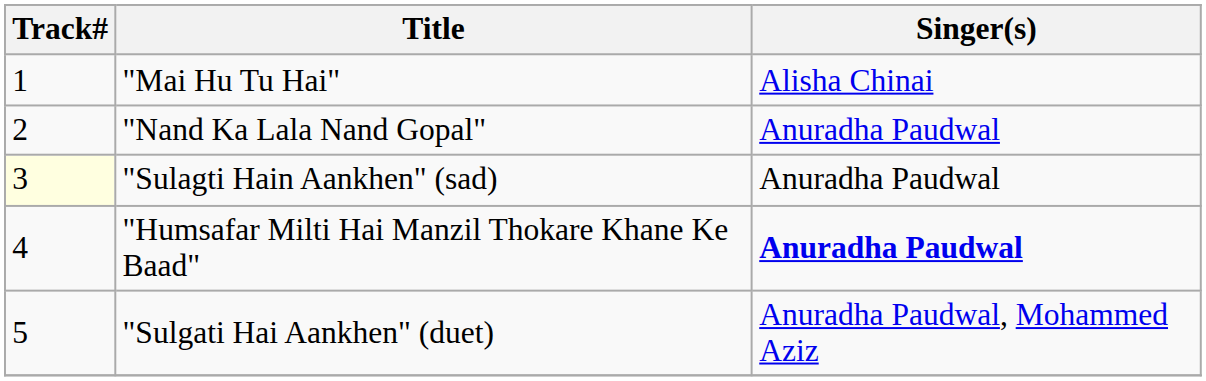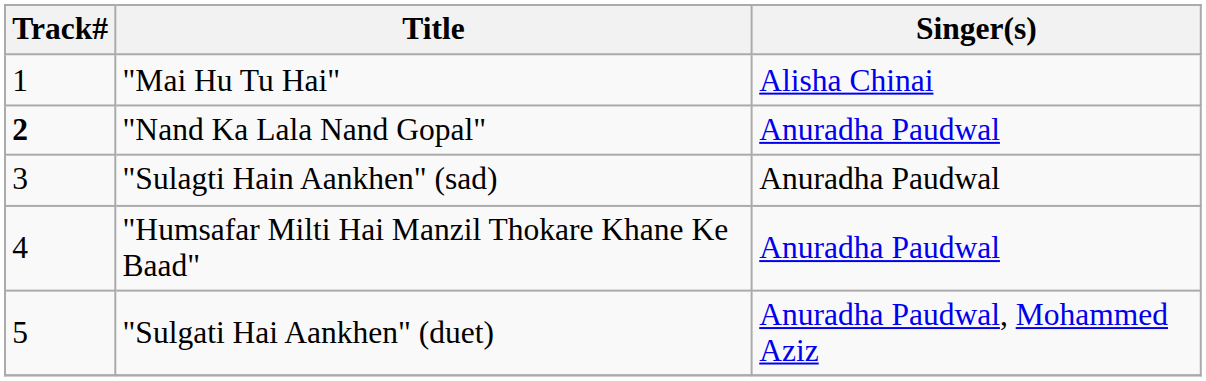(20, 129) normal -> (20, 129) bold
(20, 179) lightyellow background -> (20, 179) no background
(891, 247) bold -> (880, 247) normal
